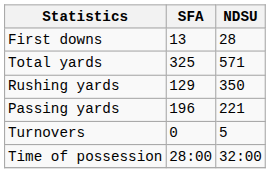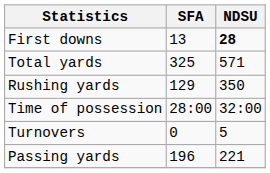(228, 40) normal -> (228, 40) bold
rows swapped: (64, 110) <-> (85, 156)
